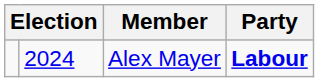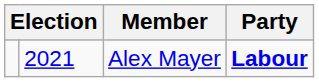(49, 58) 2024 -> (49, 58) 2021
